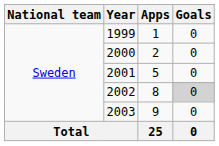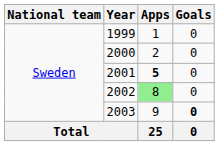(156, 73) normal -> (156, 73) bold
(156, 92) no background -> (156, 92) lightgreen background
(194, 92) lightgrey background -> (194, 92) no background
(194, 112) normal -> (194, 112) bold
